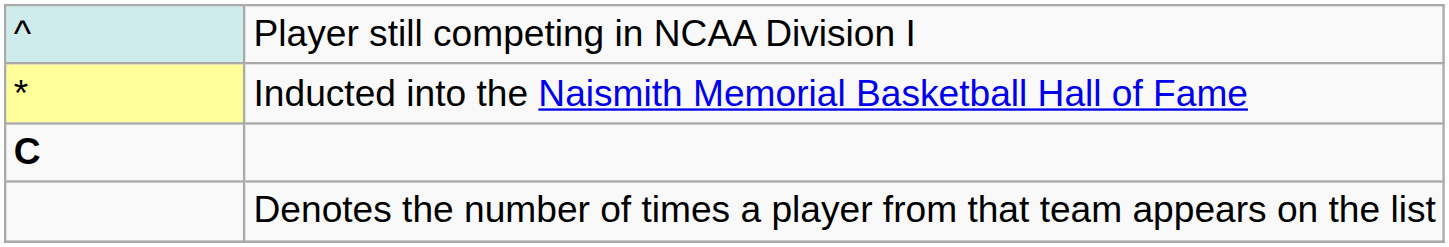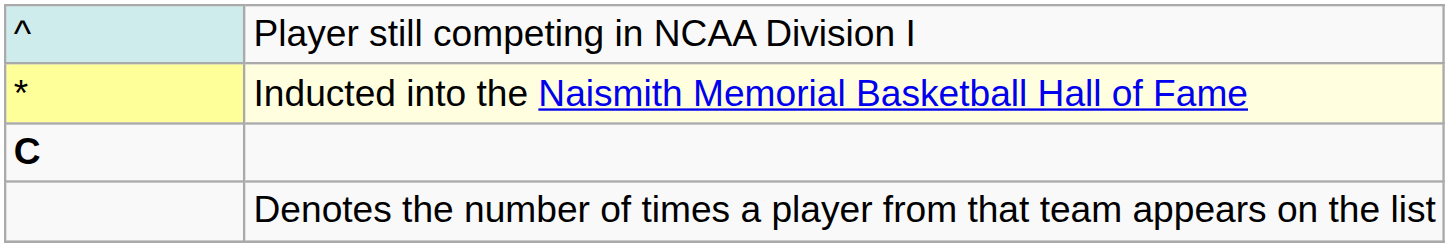(751, 92) no background -> (751, 92) lightyellow background
